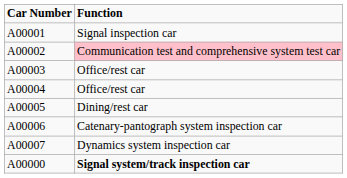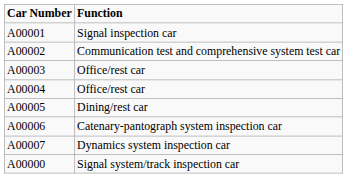(209, 51) pink background -> (209, 51) no background
(163, 164) bold -> (158, 164) normal
